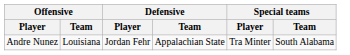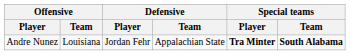(250, 42) normal -> (252, 42) bold
(305, 42) normal -> (311, 42) bold
